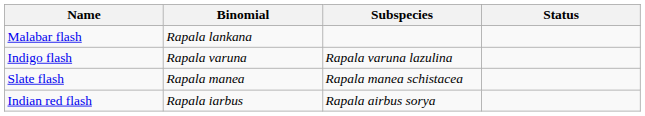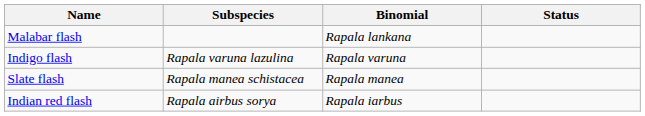columns swapped: (243, 15) <-> (402, 15)
